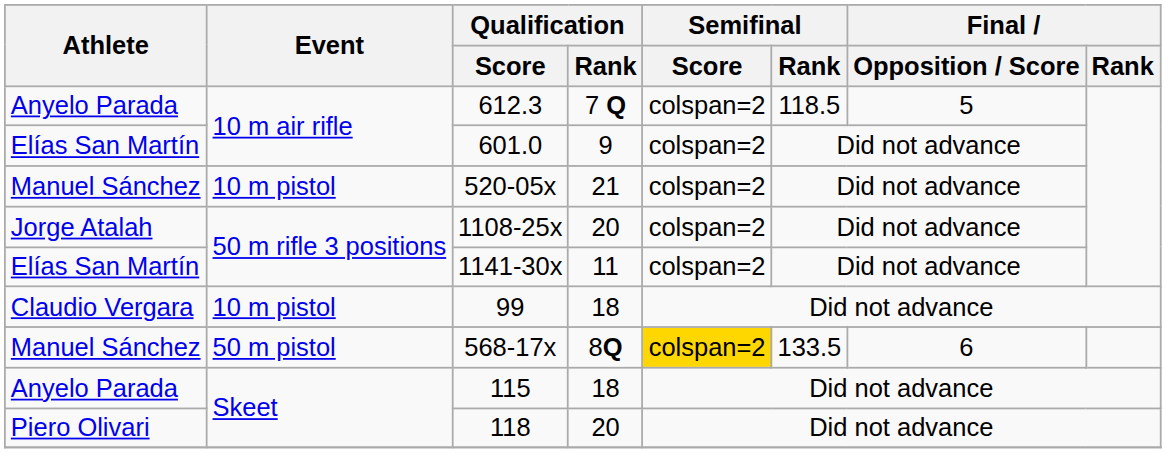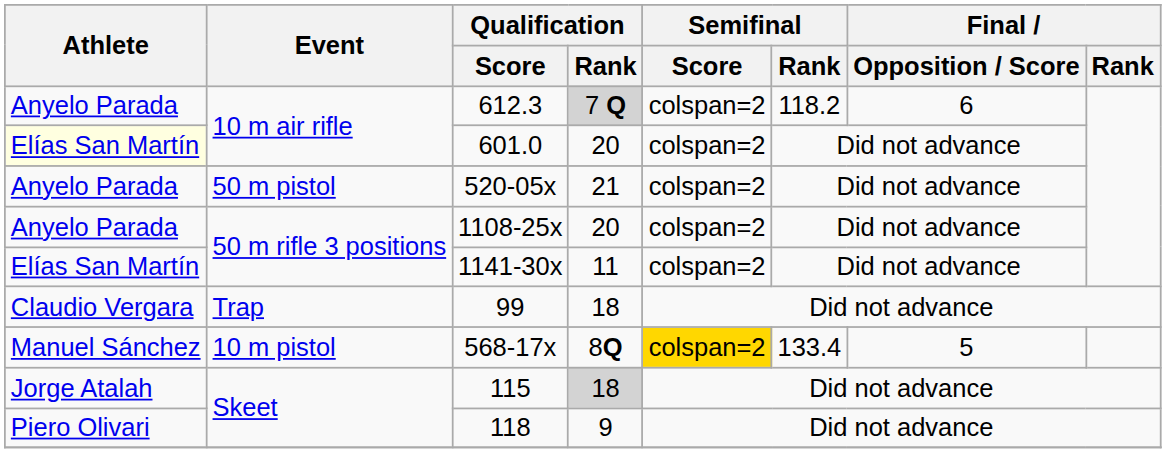(606, 106) no background -> (606, 106) lightgrey background
(809, 106) 118.5 -> (809, 106) 118.2
(966, 106) 5 -> (966, 106) 6
(105, 146) no background -> (105, 146) lightyellow background
(606, 146) 9 -> (606, 146) 20
(106, 186) Manuel Sánchez -> (94, 186) Anyelo Parada
(274, 186) 10 m pistol -> (274, 186) 50 m pistol
(82, 227) Jorge Atalah -> (94, 227) Anyelo Parada
(274, 307) 10 m pistol -> (238, 307) Trap
(274, 348) 50 m pistol -> (274, 348) 10 m pistol
(809, 348) 133.5 -> (809, 348) 133.4
(966, 348) 6 -> (966, 348) 5
(94, 388) Anyelo Parada -> (82, 388) Jorge Atalah
(606, 388) no background -> (606, 388) lightgrey background
(606, 428) 20 -> (606, 428) 9
